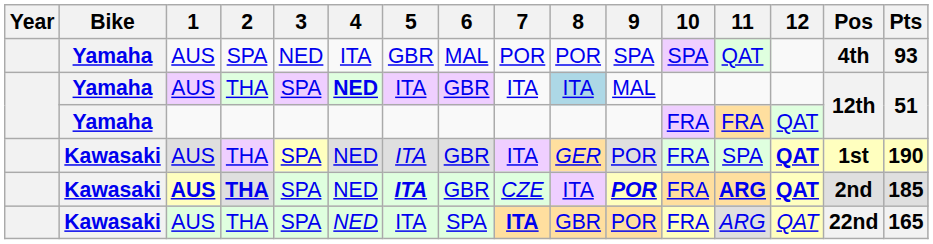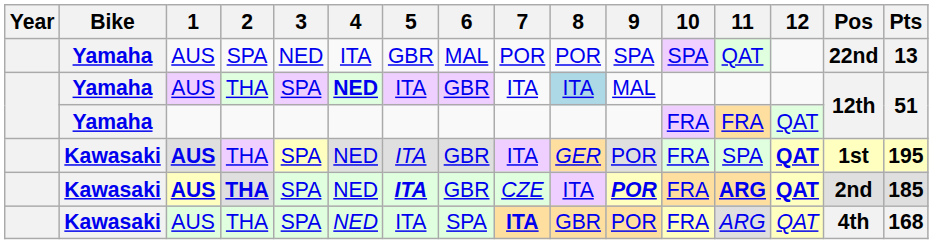(854, 55) 4th -> (854, 55) 22nd
(906, 55) 93 -> (906, 55) 13
(193, 156) normal -> (193, 156) bold
(906, 156) 190 -> (906, 156) 195
(854, 223) 22nd -> (854, 223) 4th
(906, 223) 165 -> (906, 223) 168
